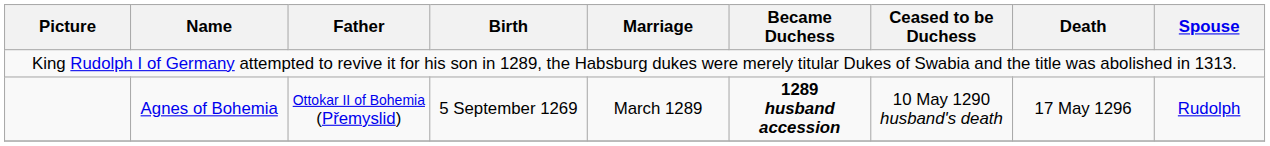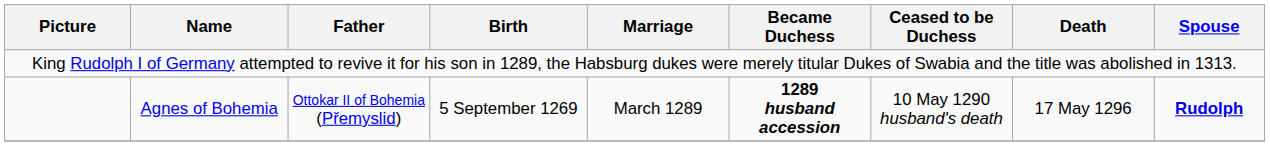(1209, 108) normal -> (1209, 108) bold
